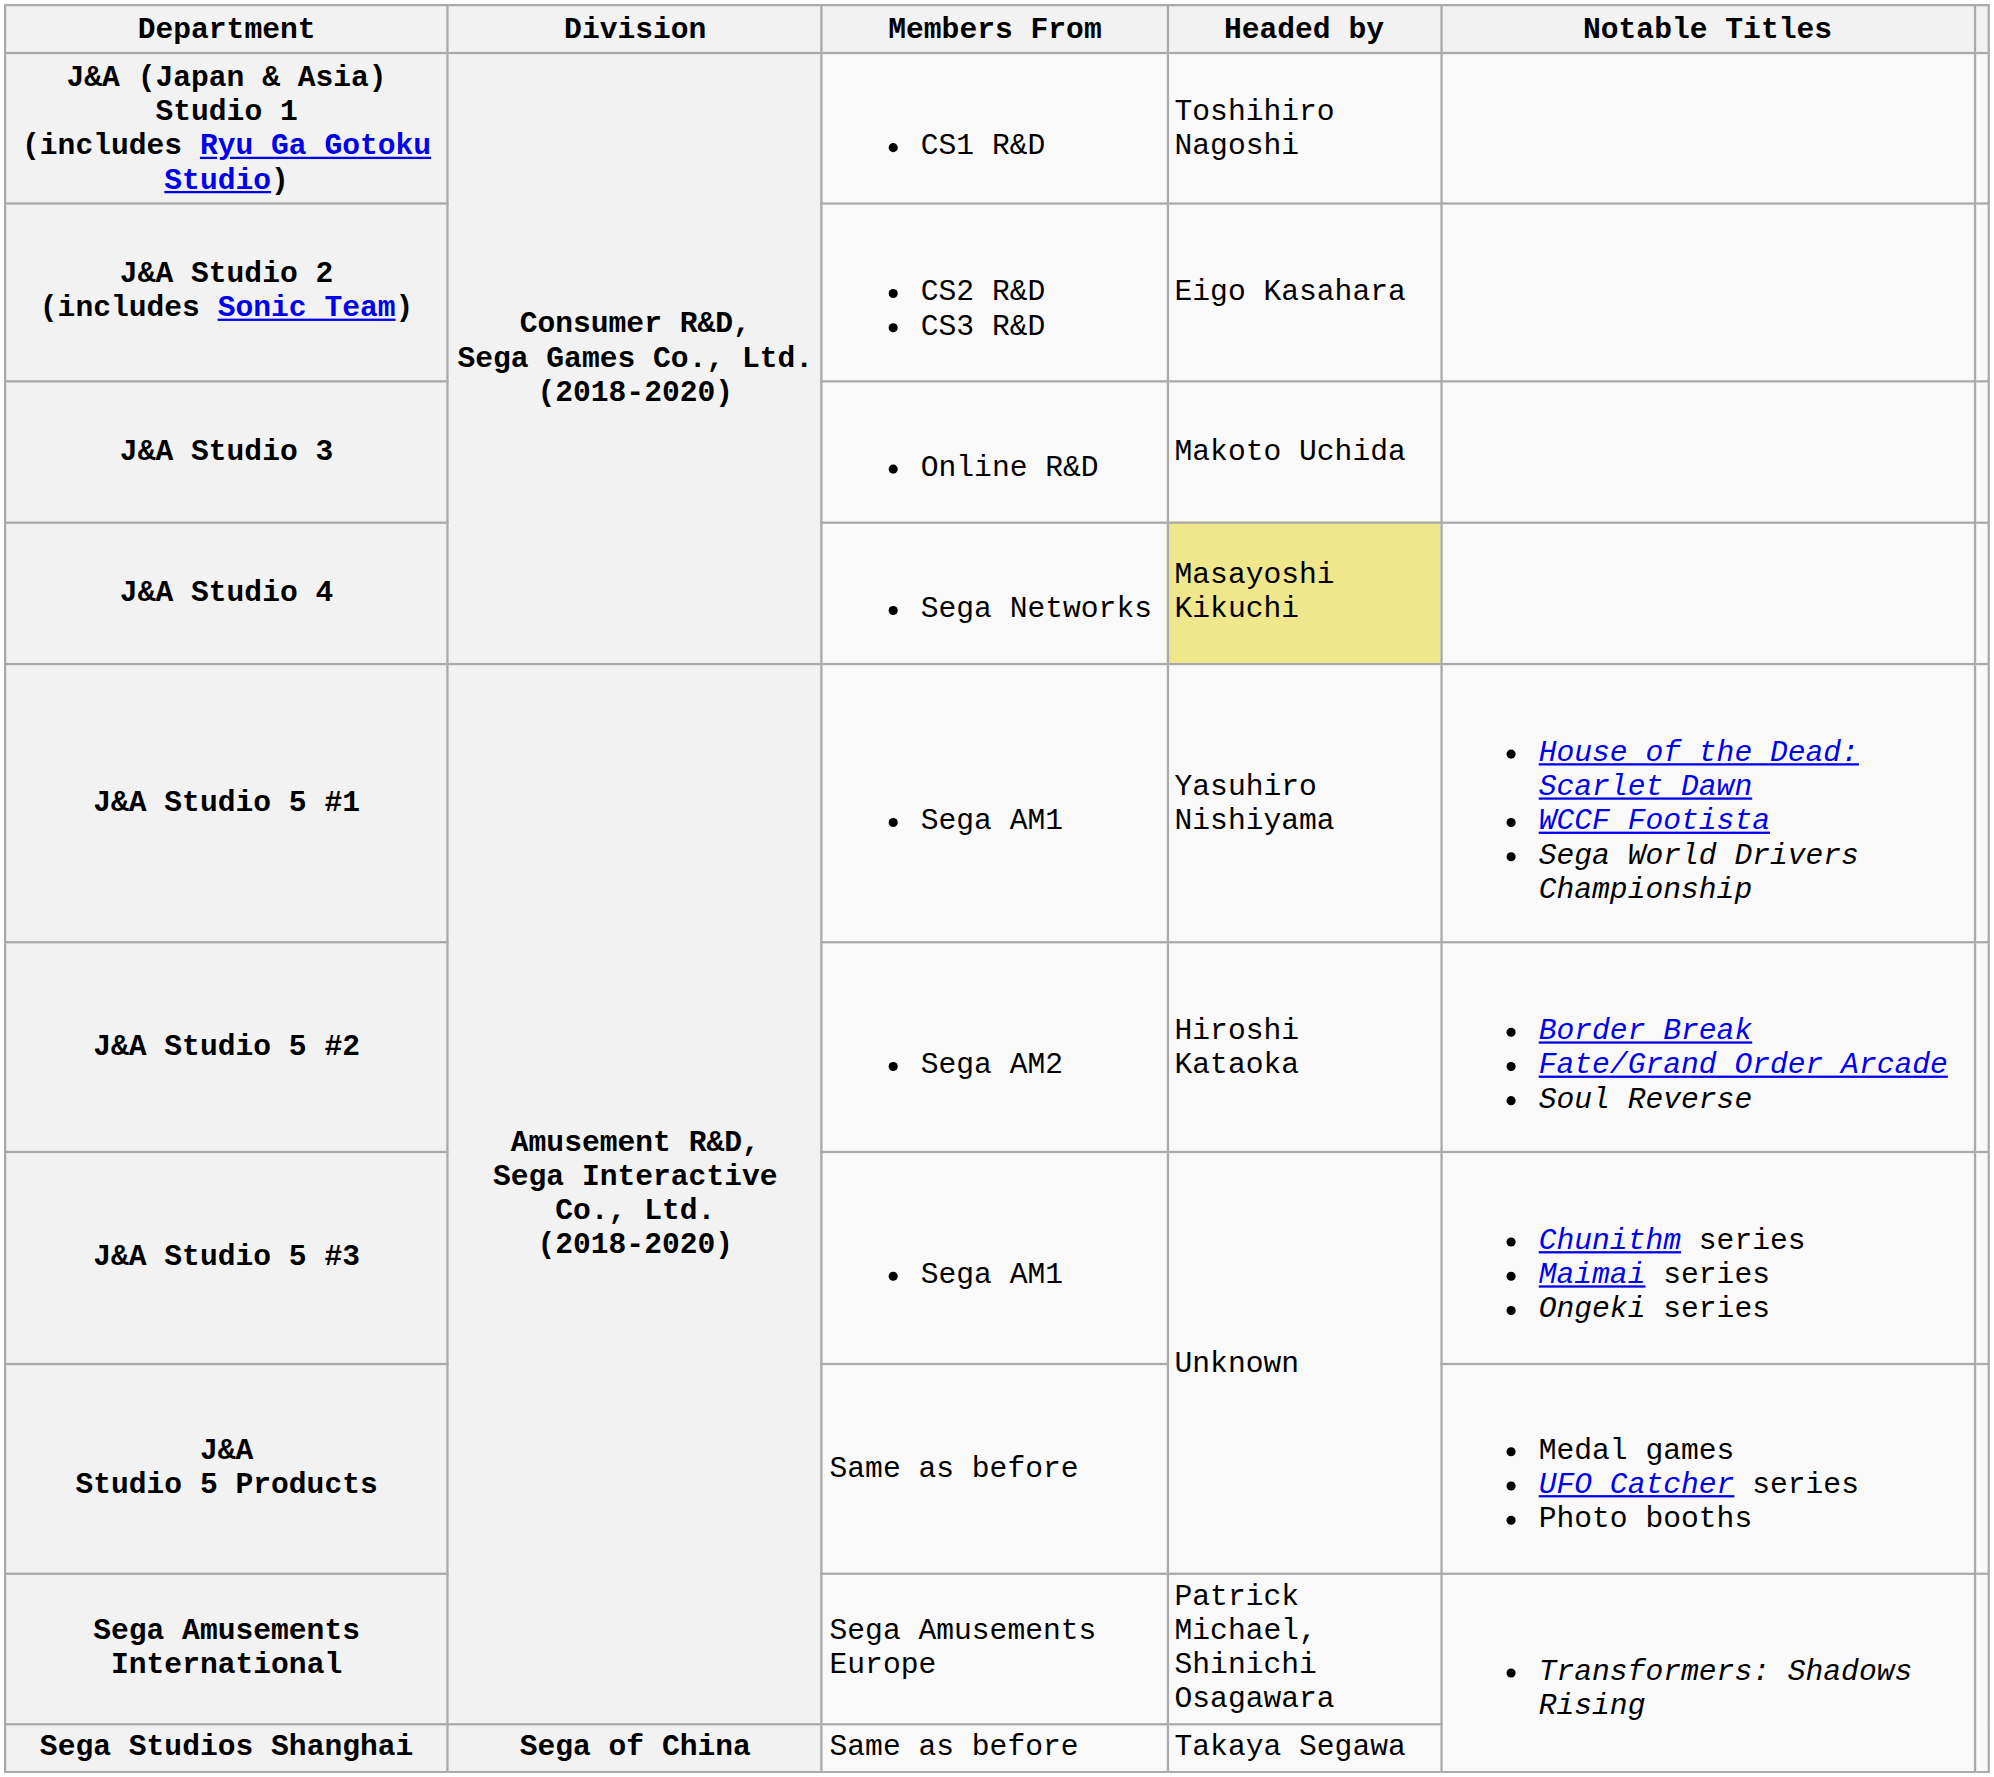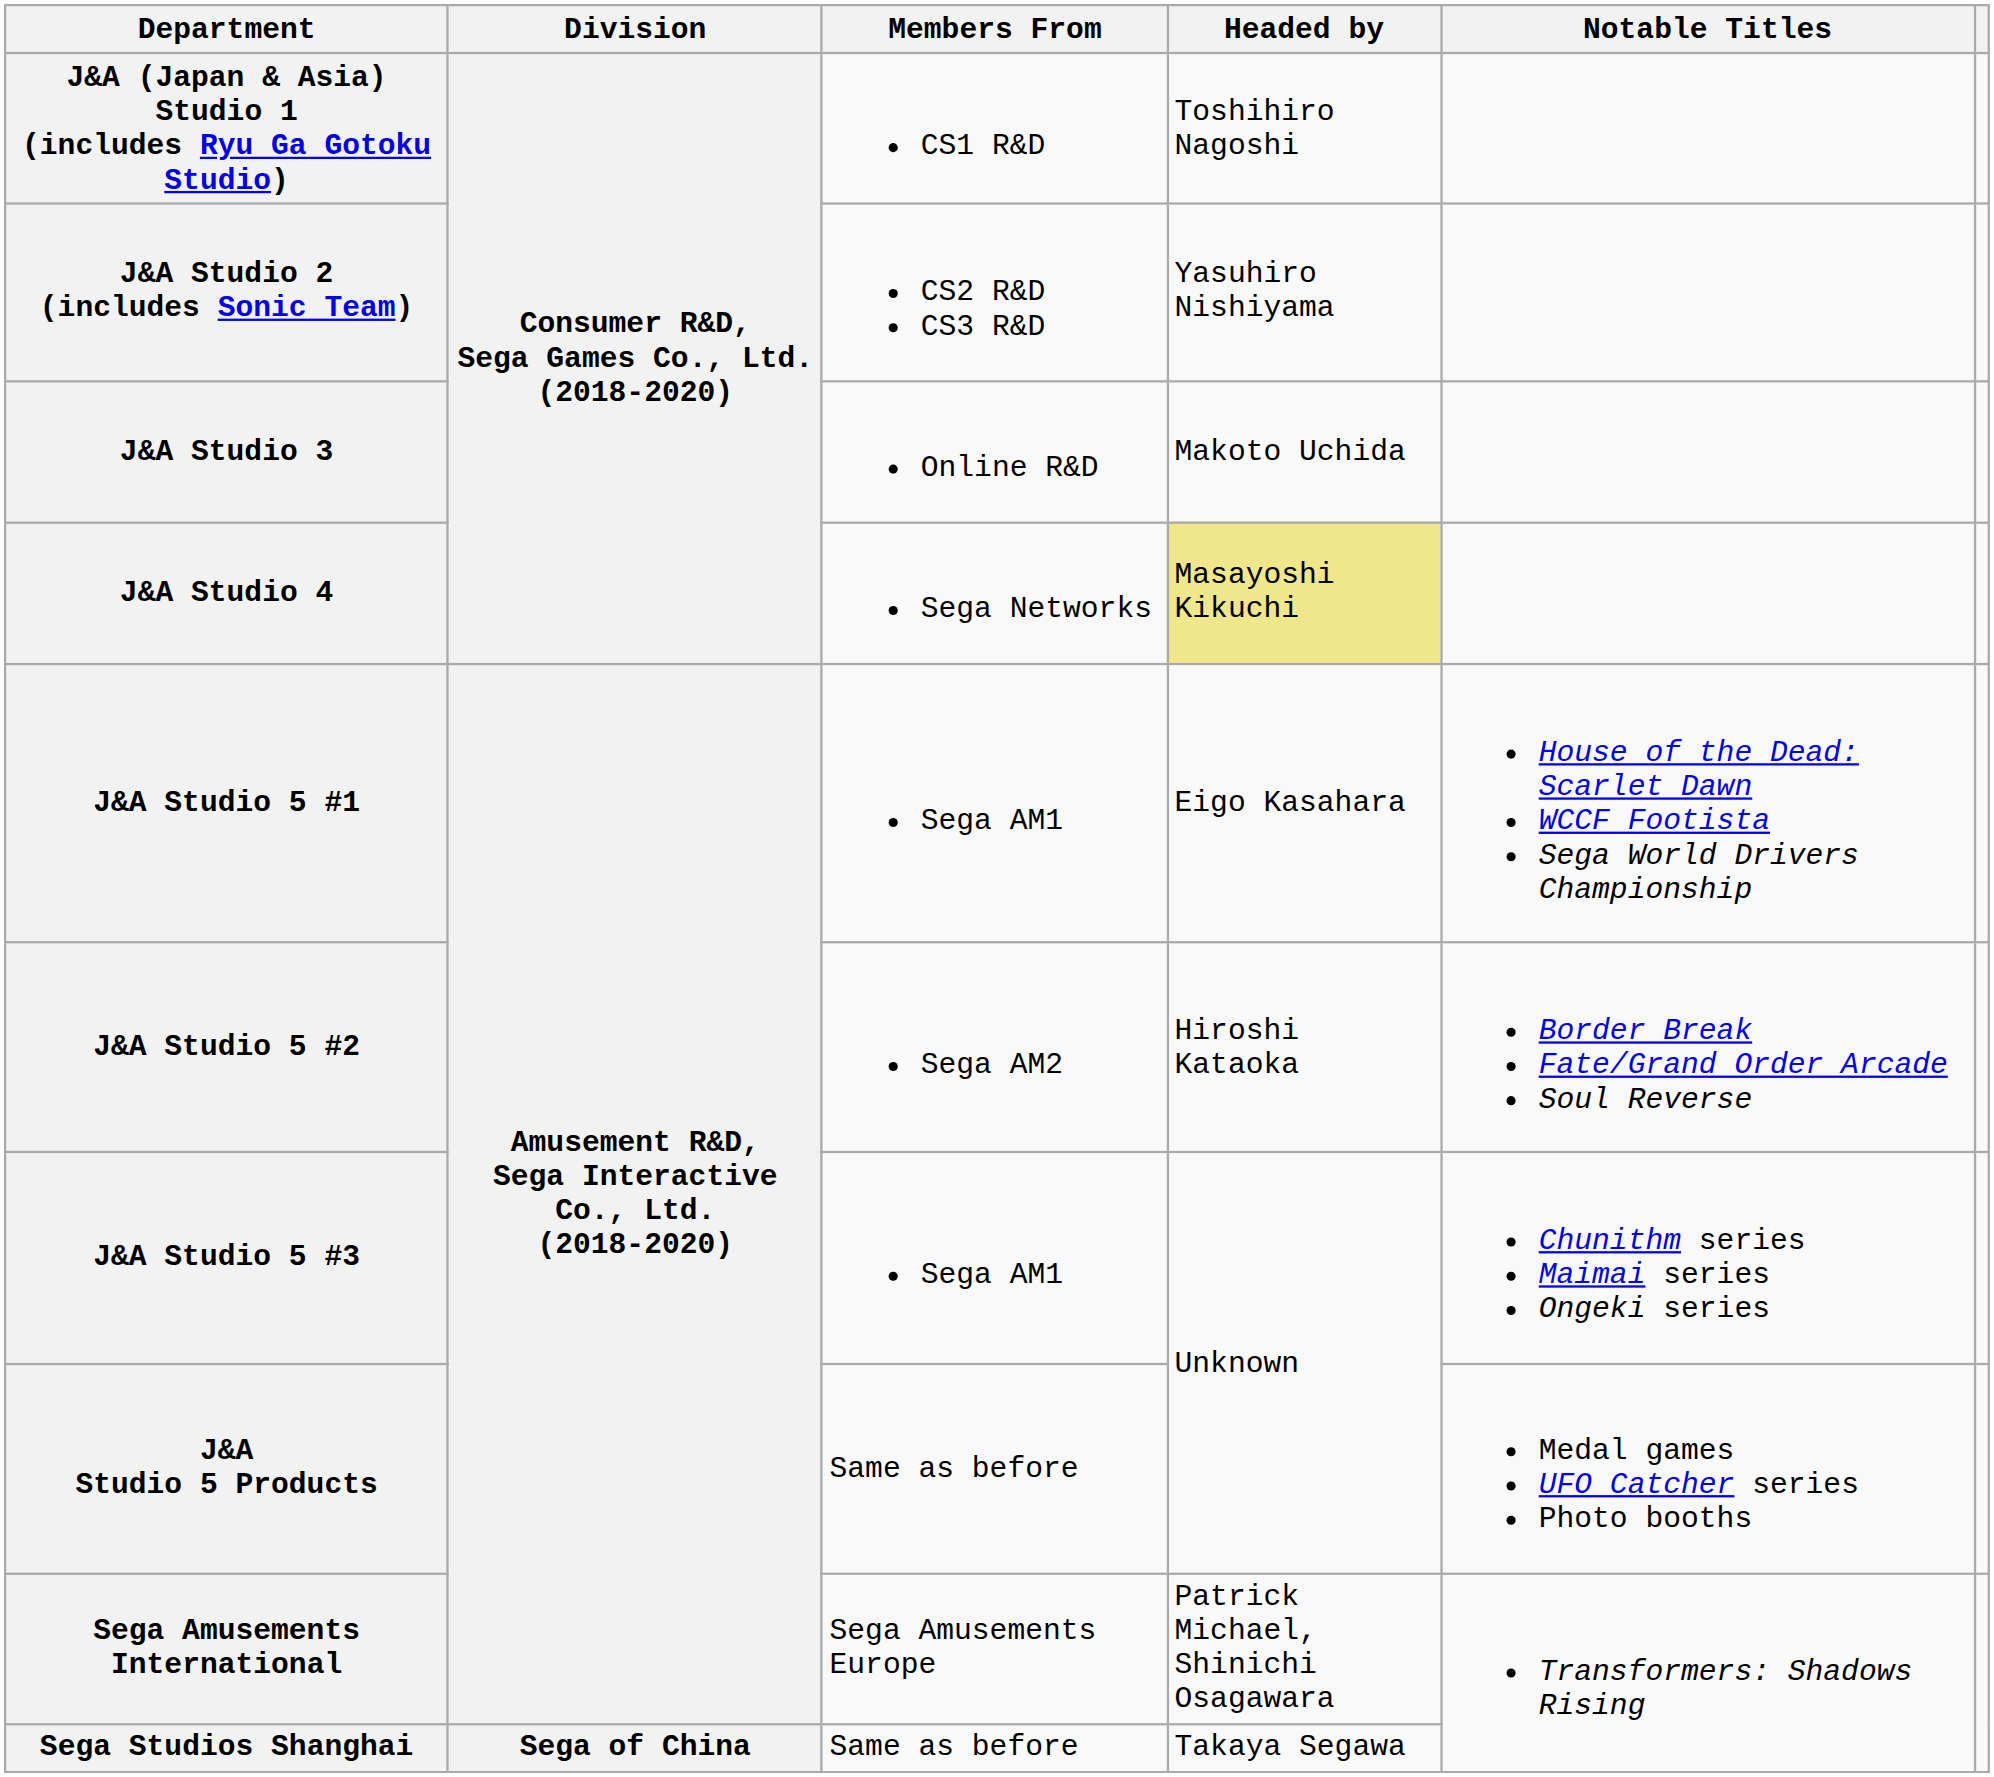(1290, 292) Eigo Kasahara -> (1255, 292) Yasuhiro Nishiyama
(1255, 803) Yasuhiro Nishiyama -> (1290, 803) Eigo Kasahara
